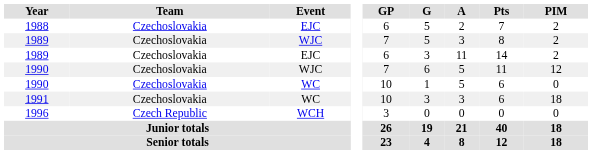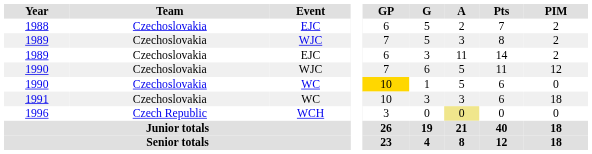(386, 84) no background -> (386, 84) gold background
(462, 113) no background -> (462, 113) khaki background
